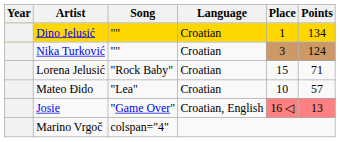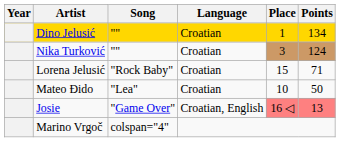(317, 88) 57 -> (317, 88) 50
